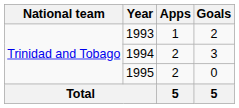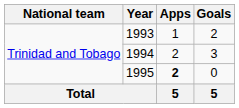(175, 73) normal -> (175, 73) bold
